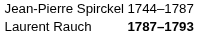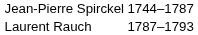(161, 27) bold -> (161, 27) normal
